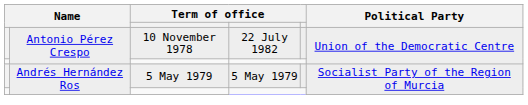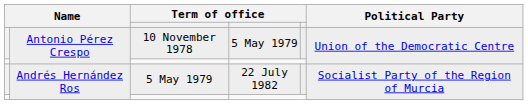(265, 43) 22 July 1982 -> (265, 43) 5 May 1979
(265, 76) 5 May 1979 -> (265, 79) 22 July 1982
